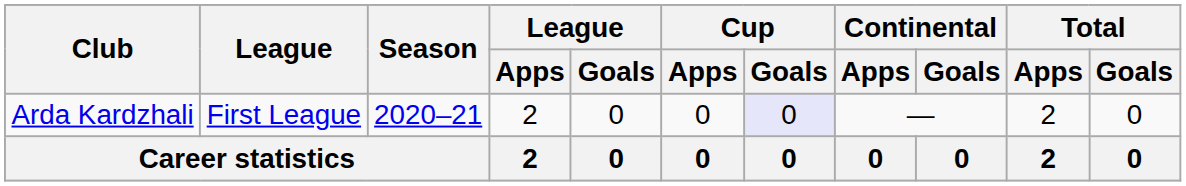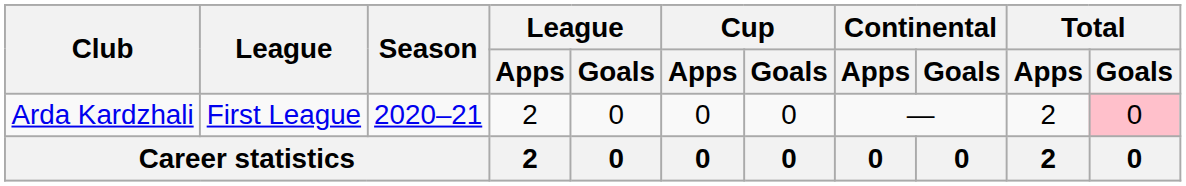(789, 115) lavender background -> (789, 115) no background
(1134, 115) no background -> (1134, 115) pink background
